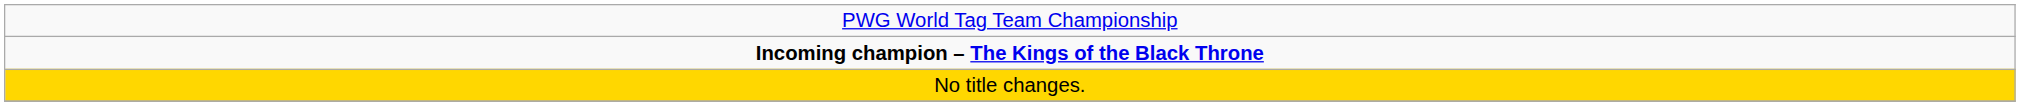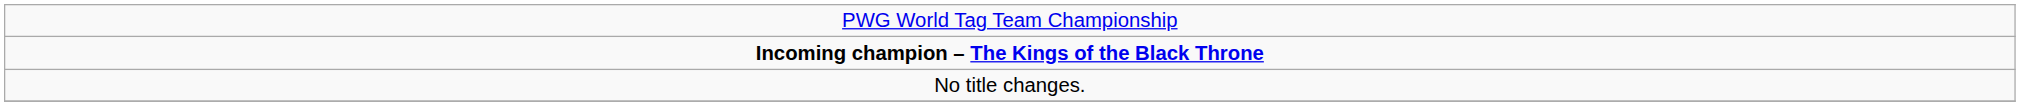(1010, 85) gold background -> (1010, 85) no background
